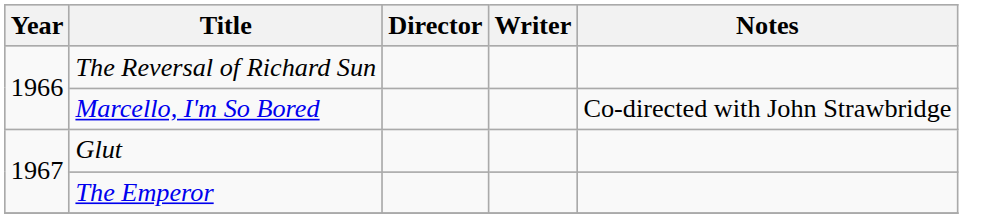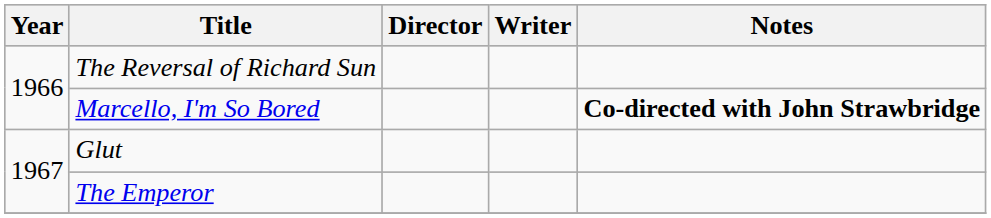(767, 108) normal -> (782, 108) bold
